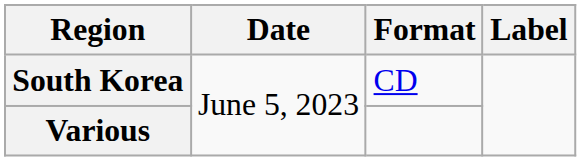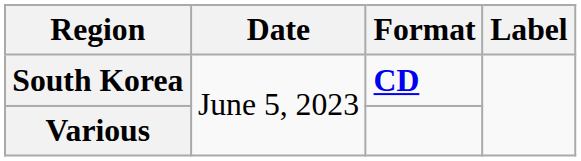(396, 79) normal -> (396, 79) bold
